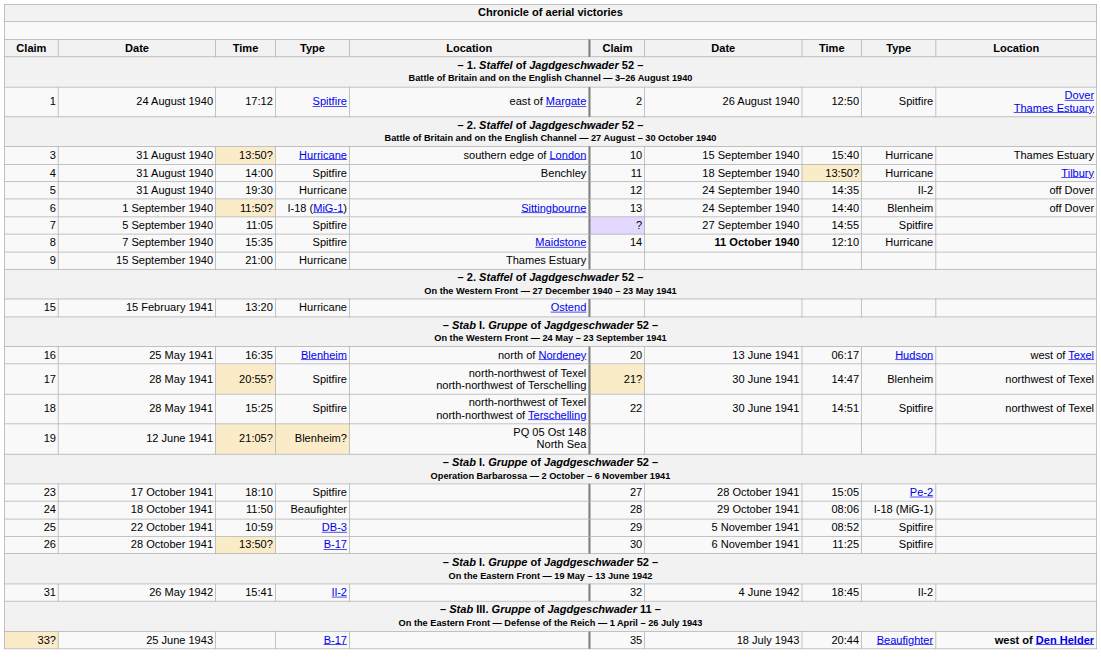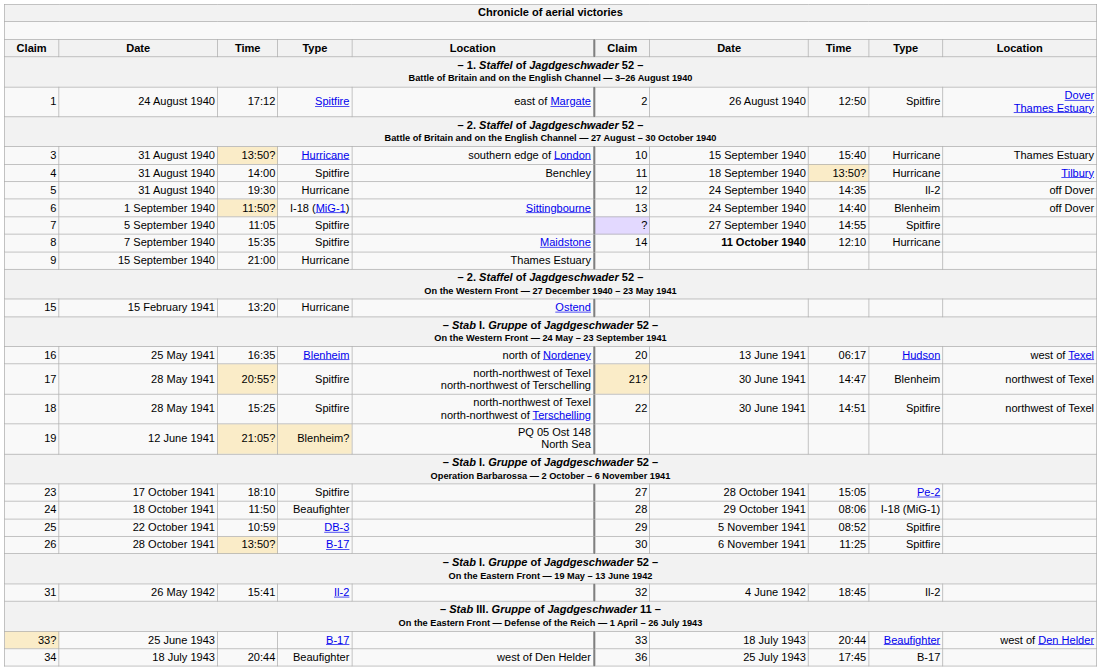(636, 640) 35 -> (641, 640) 33
(1044, 640) bold -> (1047, 640) normal
+ row: (50, 657)
